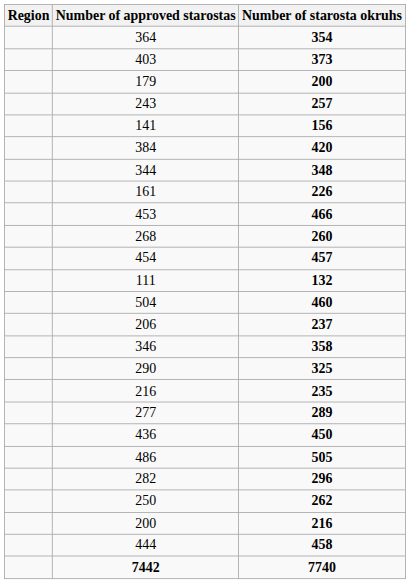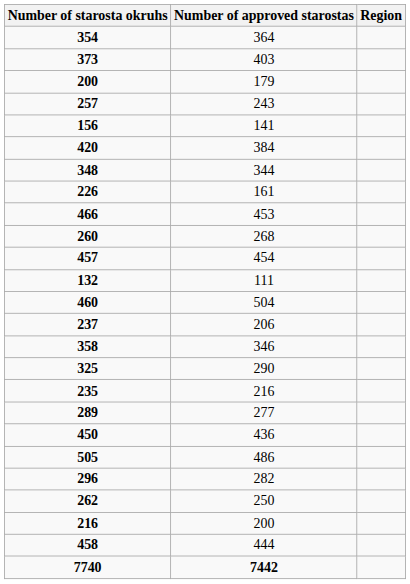columns swapped: (29, 15) <-> (322, 15)
